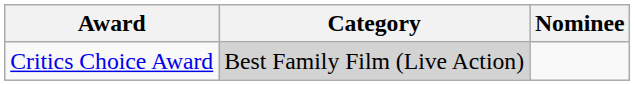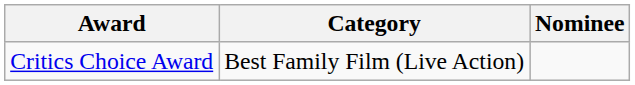(374, 60) lightgrey background -> (374, 60) no background
